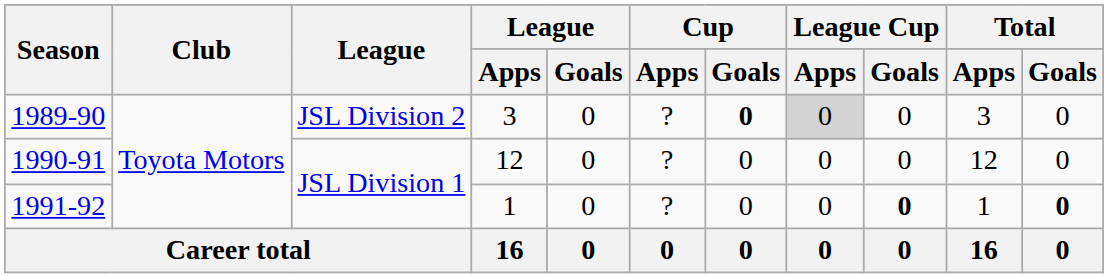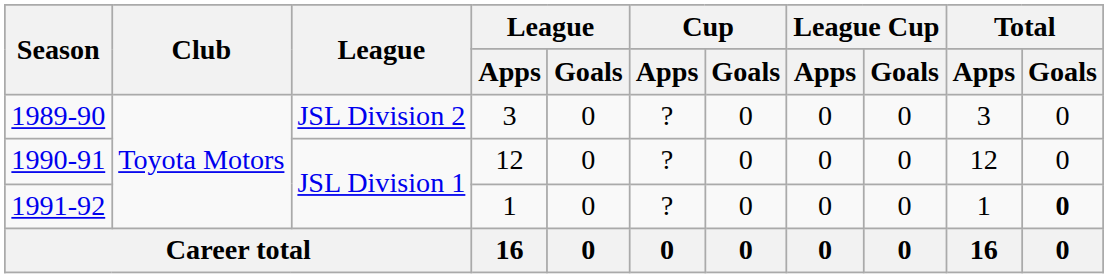(746, 116) bold -> (746, 116) normal
(825, 116) lightgrey background -> (825, 116) no background
(905, 205) bold -> (905, 205) normal
